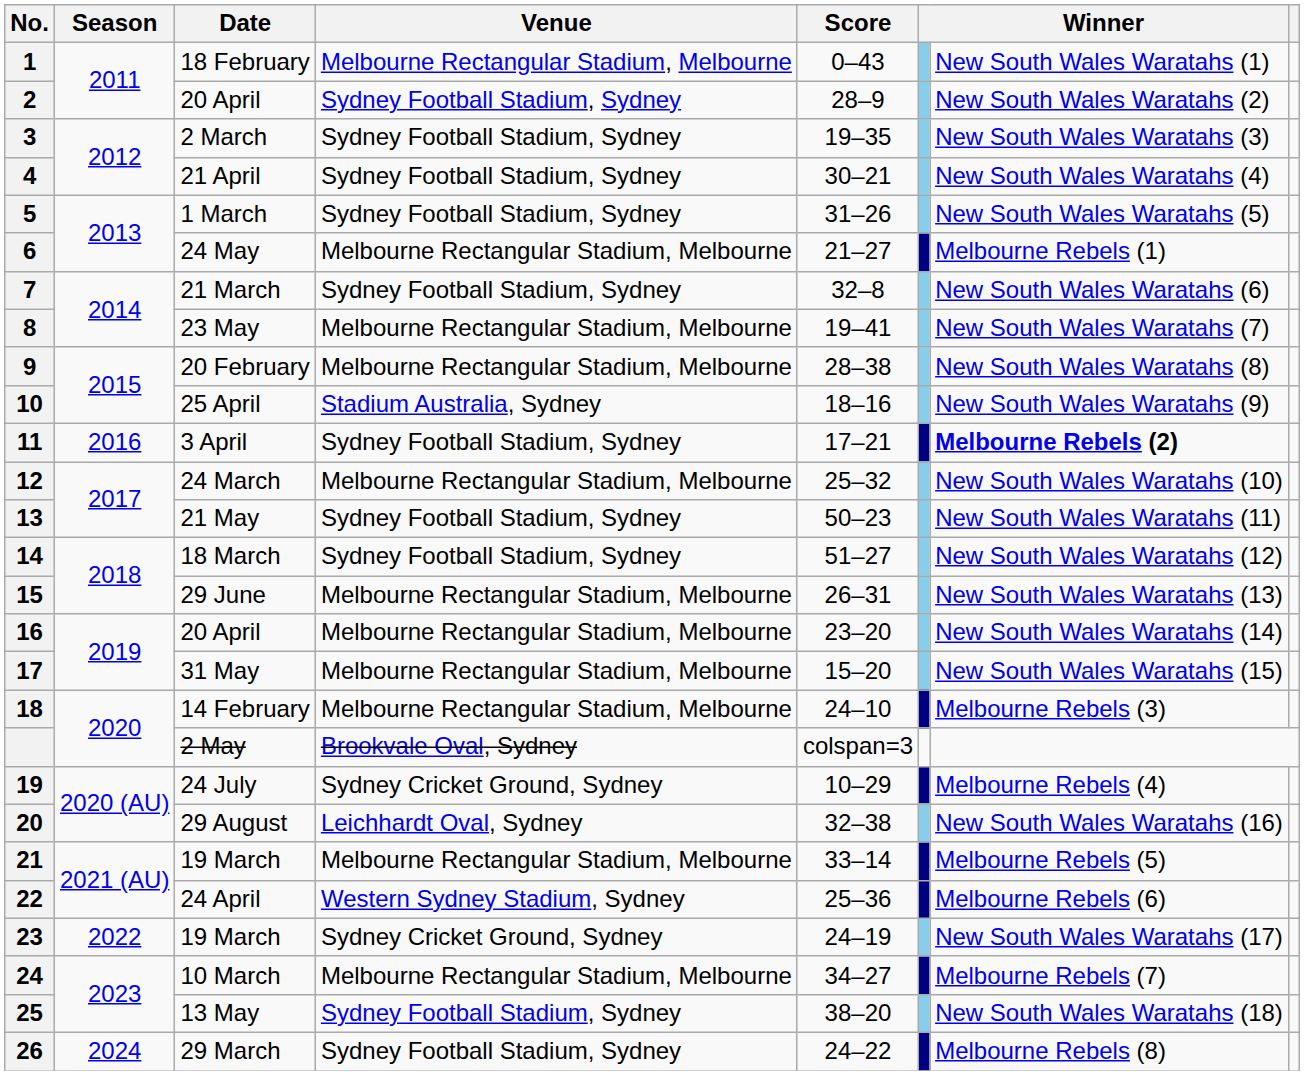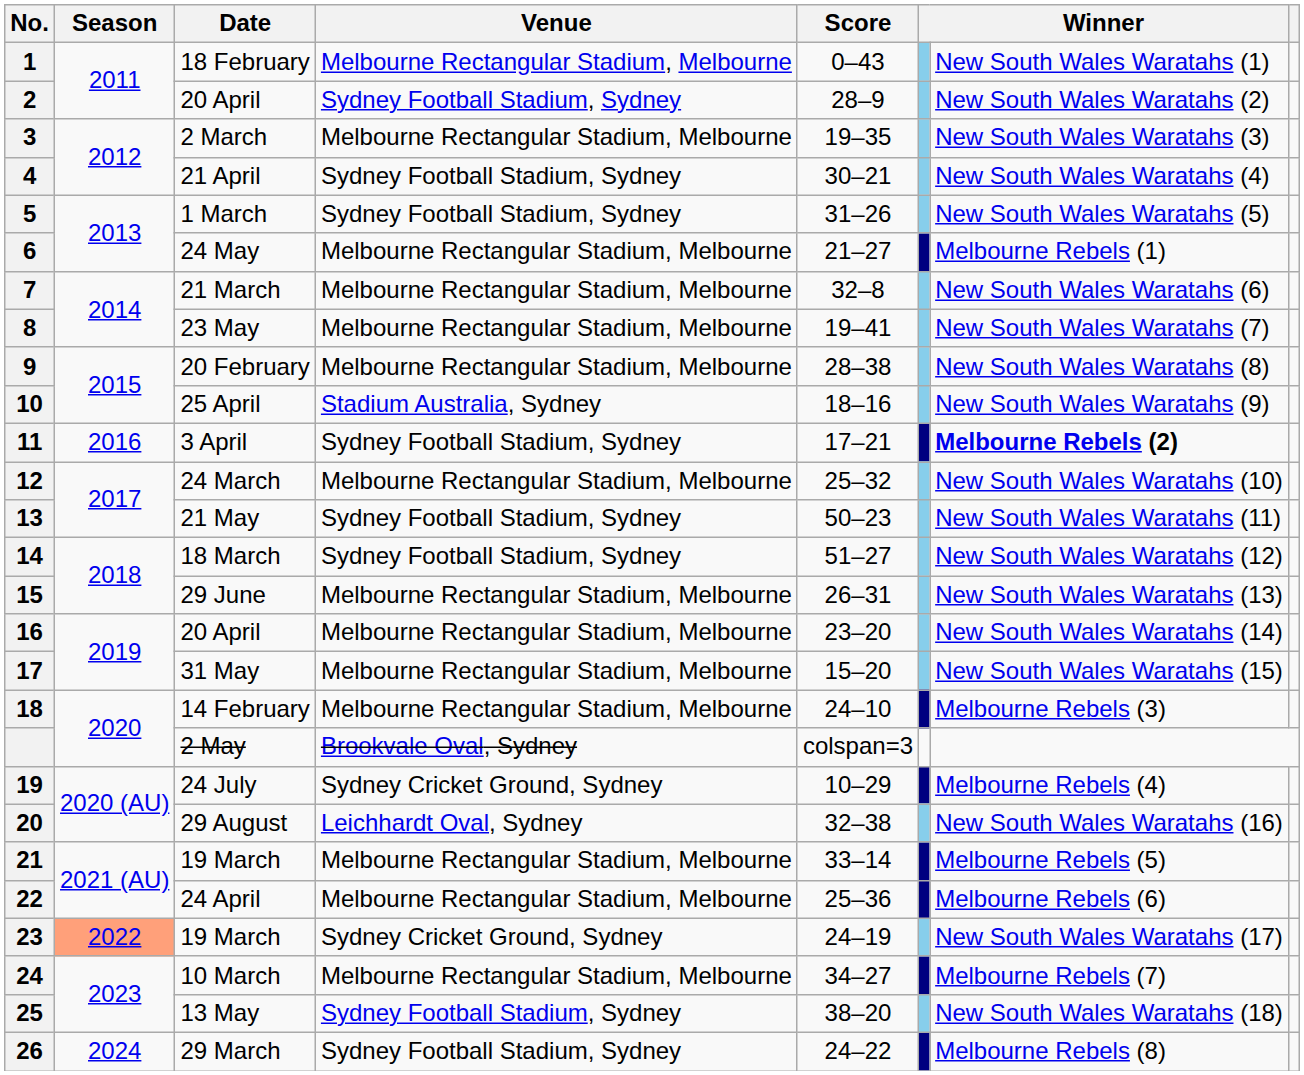(501, 137) Sydney Football Stadium, Sydney -> (556, 137) Melbourne Rectangular Stadium, Melbourne
(501, 289) Sydney Football Stadium, Sydney -> (556, 289) Melbourne Rectangular Stadium, Melbourne
(503, 898) Western Sydney Stadium, Sydney -> (556, 898) Melbourne Rectangular Stadium, Melbourne
(115, 937) no background -> (115, 937) lightsalmon background
